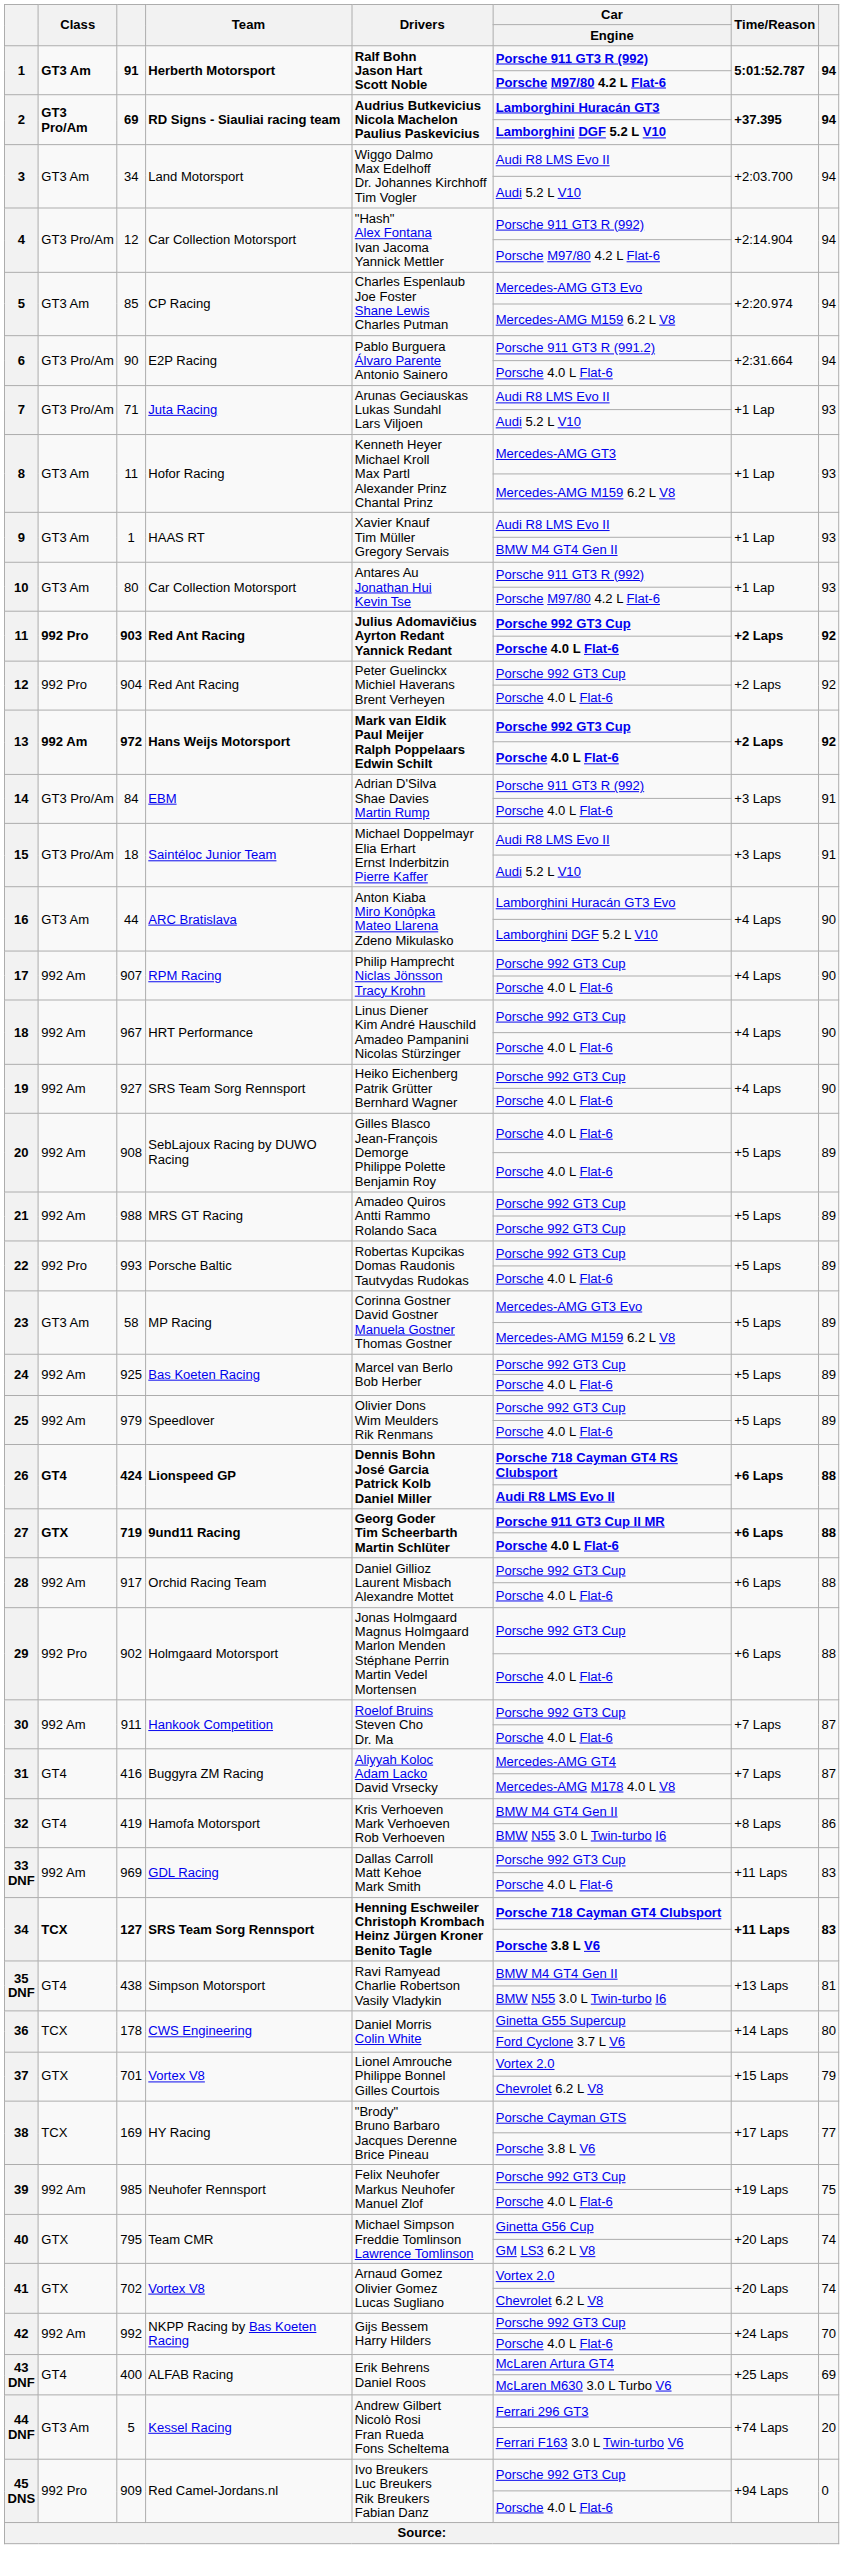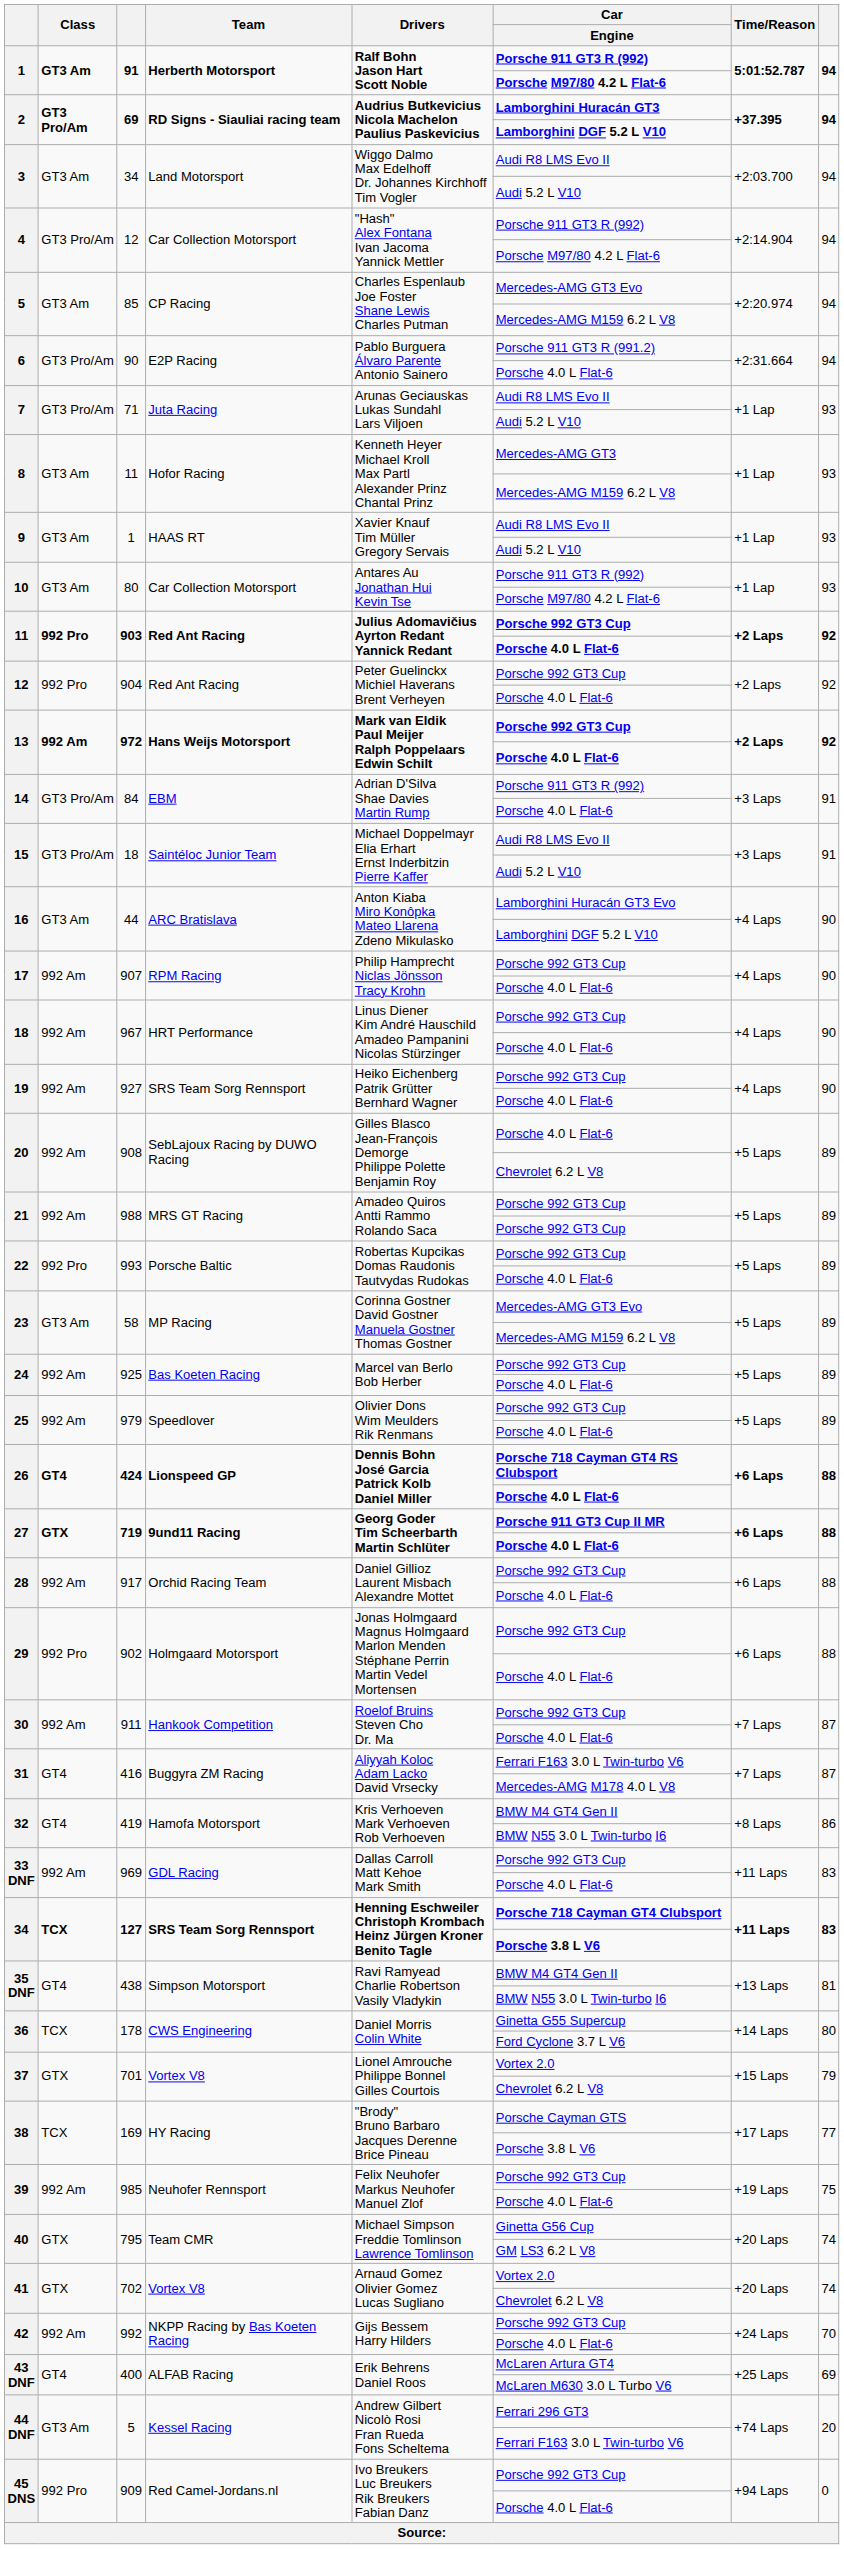(557, 549) BMW M4 GT4 Gen II -> (538, 549) Audi 5.2 L V10
(554, 1172) Porsche 4.0 L Flat-6 -> (550, 1172) Chevrolet 6.2 L V8
(555, 1496) Audi R8 LMS Evo II -> (557, 1496) Porsche 4.0 L Flat-6
(556, 1761) Mercedes-AMG GT4 -> (590, 1761) Ferrari F163 3.0 L Twin-turbo V6
